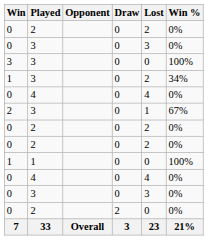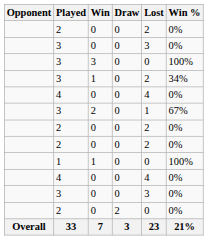columns swapped: (87, 12) <-> (16, 12)
